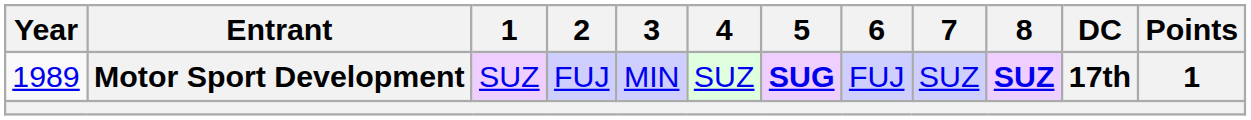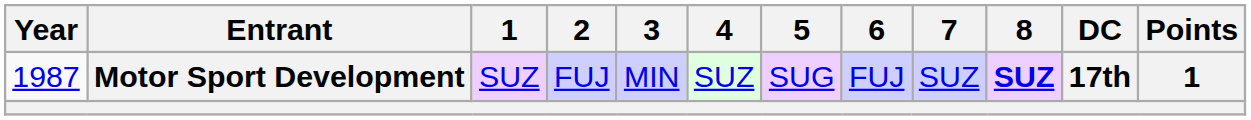(46, 76) 1989 -> (46, 76) 1987
(802, 76) bold -> (802, 76) normal
